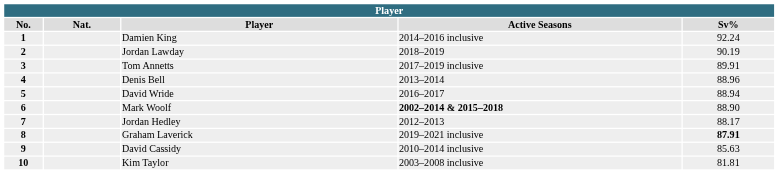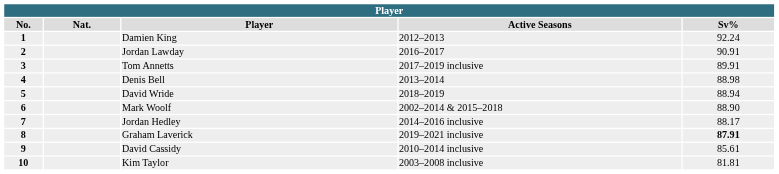(441, 38) 2014–2016 inclusive -> (422, 38) 2012–2013
(422, 52) 2018–2019 -> (422, 52) 2016–2017
(728, 52) 90.19 -> (728, 52) 90.91
(728, 80) 88.96 -> (728, 80) 88.98
(422, 93) 2016–2017 -> (422, 93) 2018–2019
(451, 107) bold -> (451, 107) normal
(422, 121) 2012–2013 -> (441, 121) 2014–2016 inclusive
(728, 149) 85.63 -> (728, 149) 85.61
